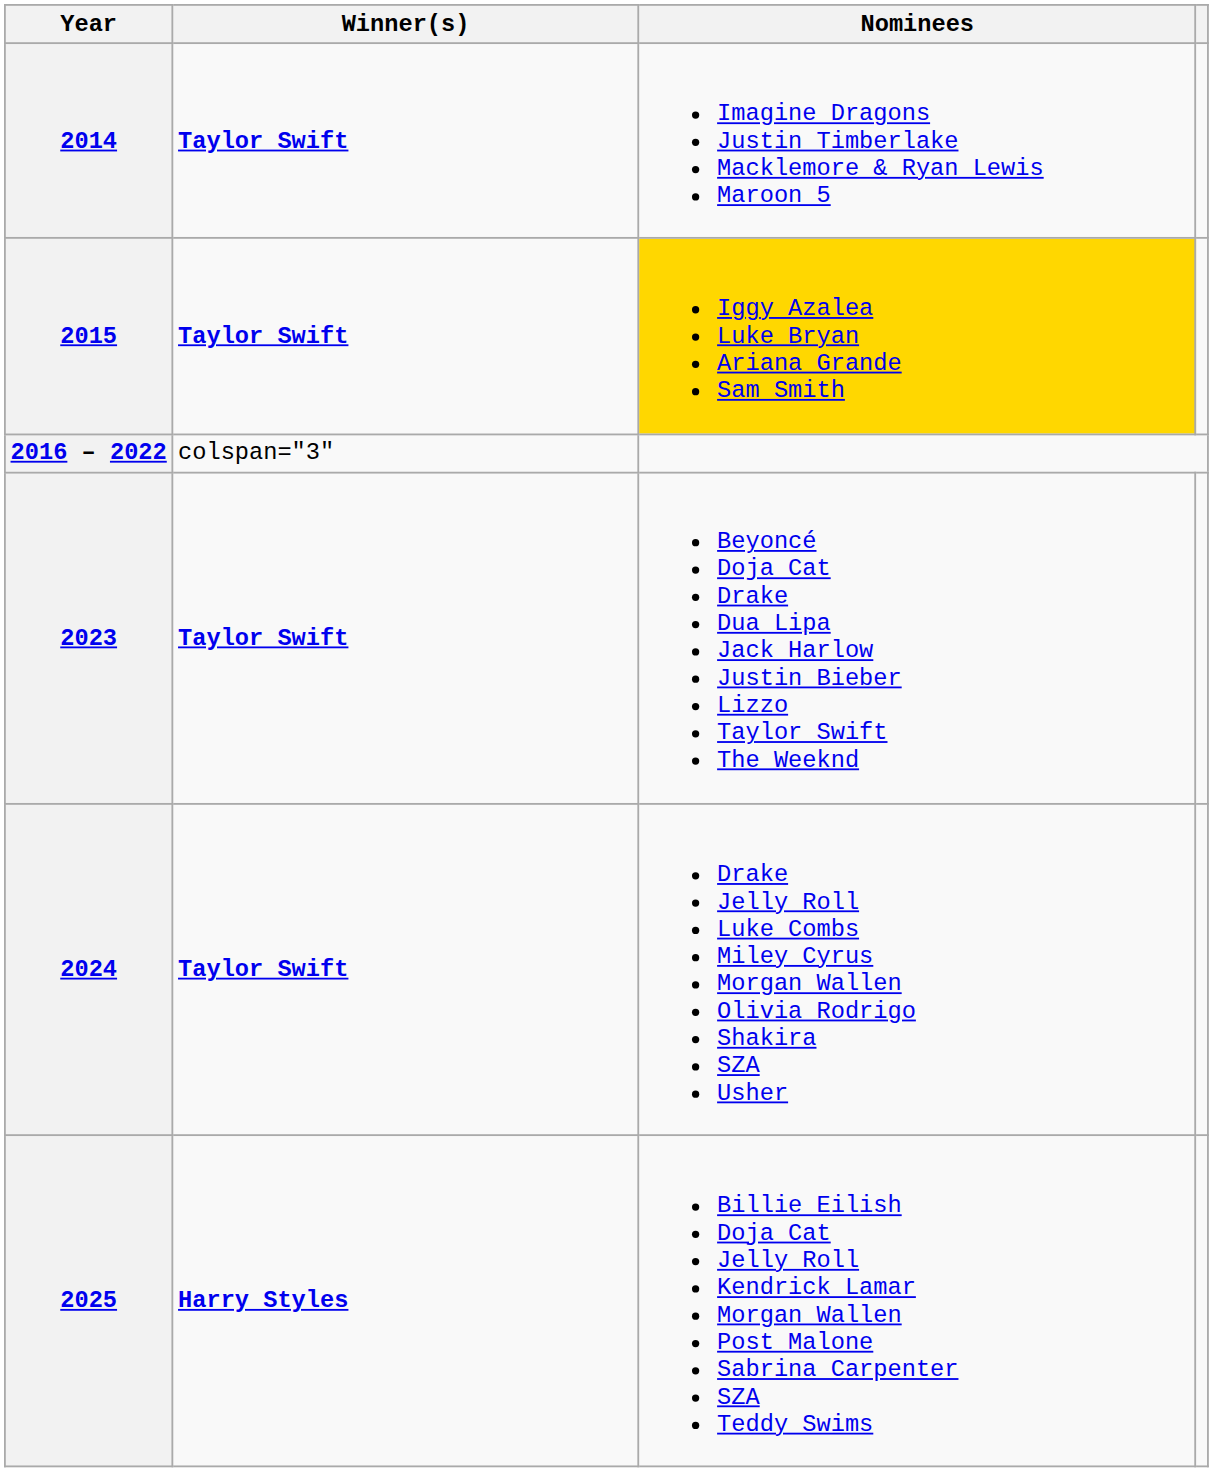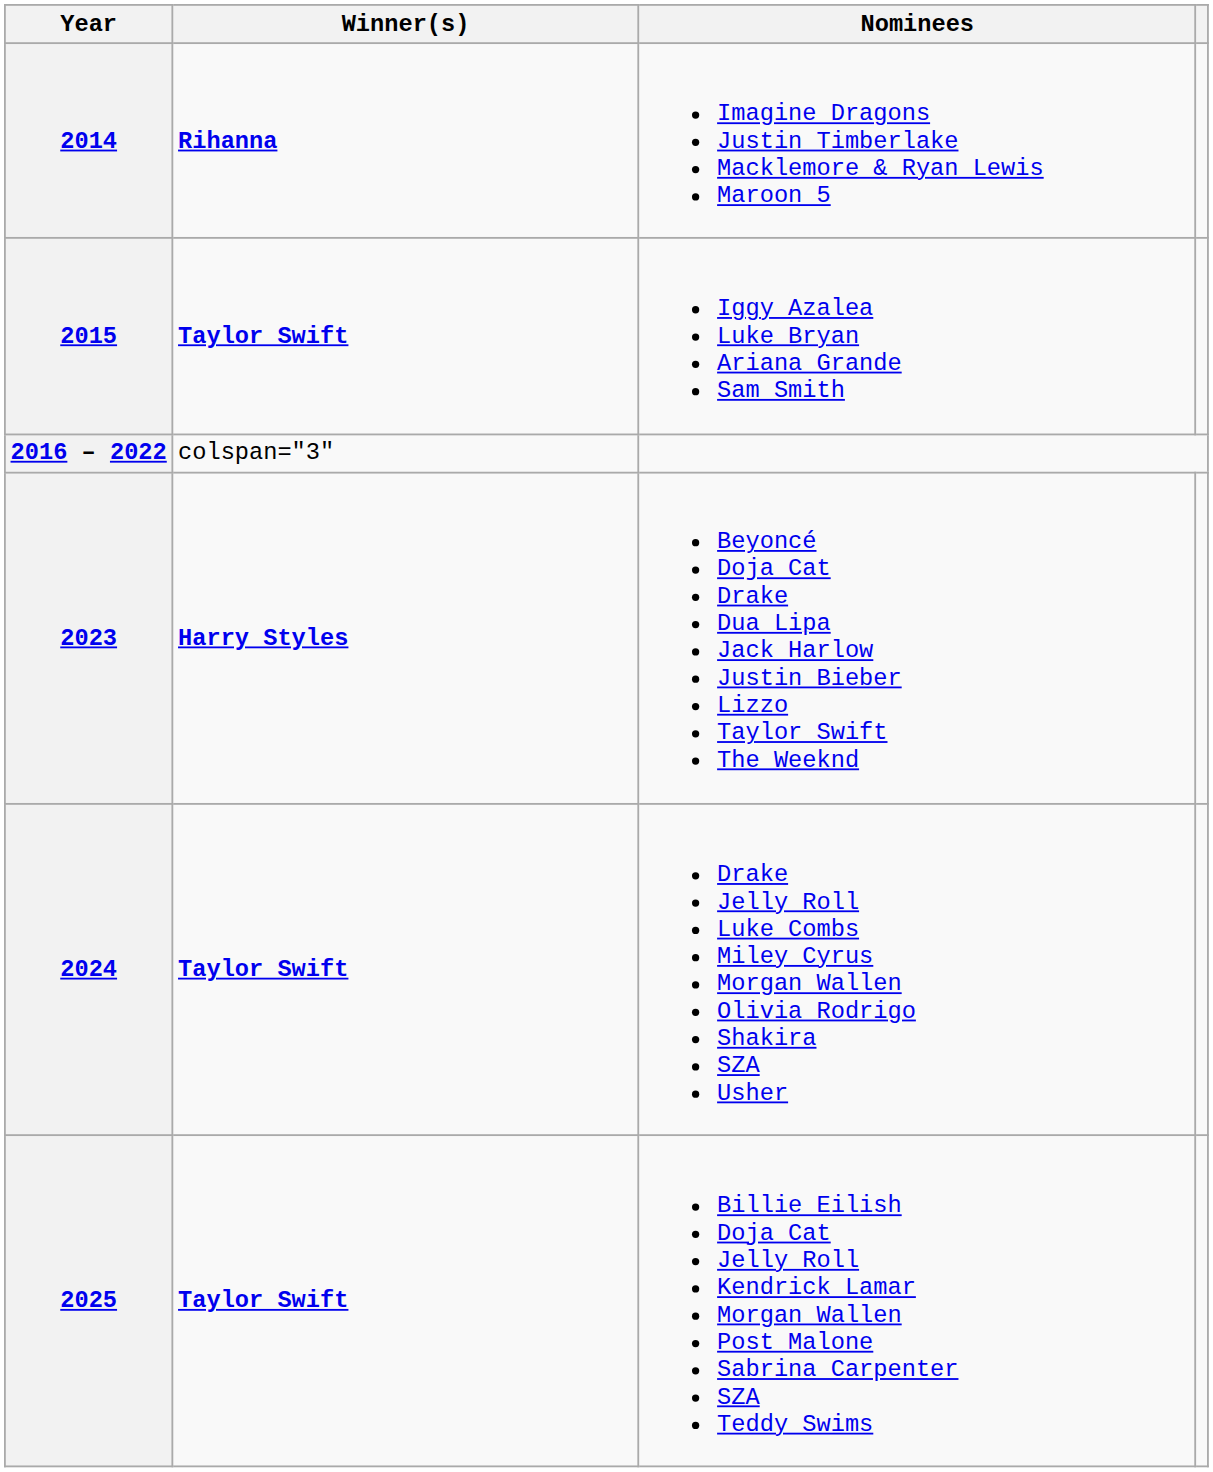(263, 141) Taylor Swift -> (228, 141) Rihanna
(917, 350) gold background -> (917, 350) no background
(263, 638) Taylor Swift -> (263, 638) Harry Styles
(263, 1301) Harry Styles -> (263, 1301) Taylor Swift
